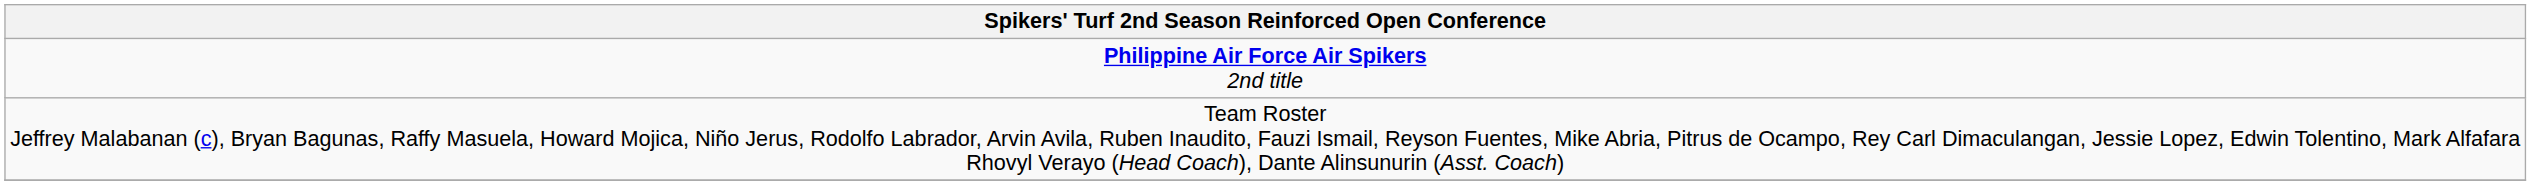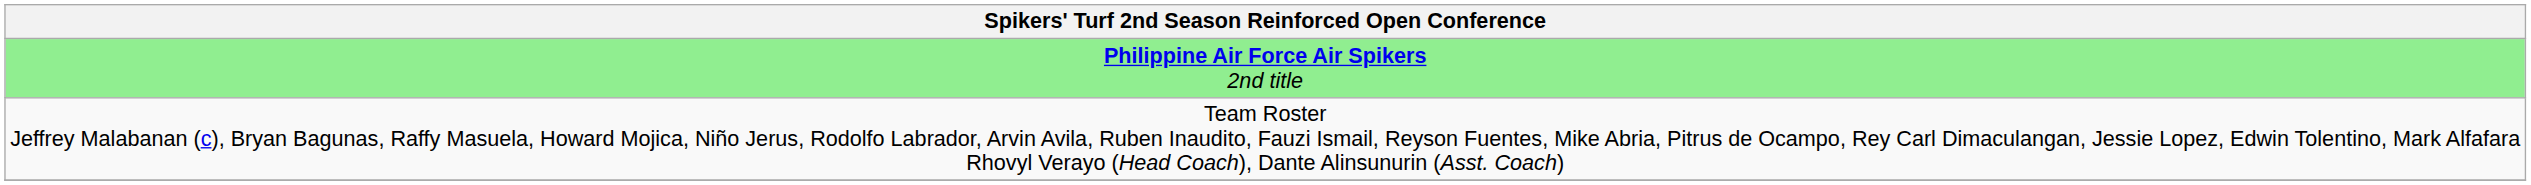(1265, 68) no background -> (1265, 68) lightgreen background
